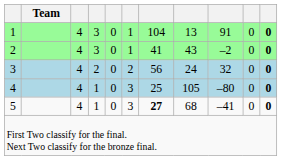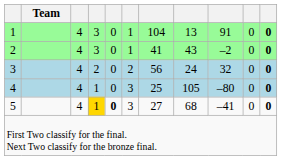(97, 106) no background -> (97, 106) gold background
(113, 106) normal -> (113, 106) bold
(156, 106) bold -> (156, 106) normal
